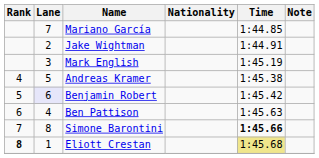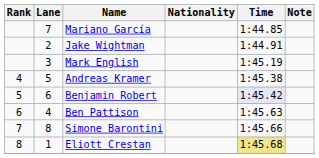(48, 95) lavender background -> (48, 95) no background
(261, 95) no background -> (261, 95) lavender background
(261, 128) bold -> (261, 128) normal
(19, 145) bold -> (19, 145) normal
